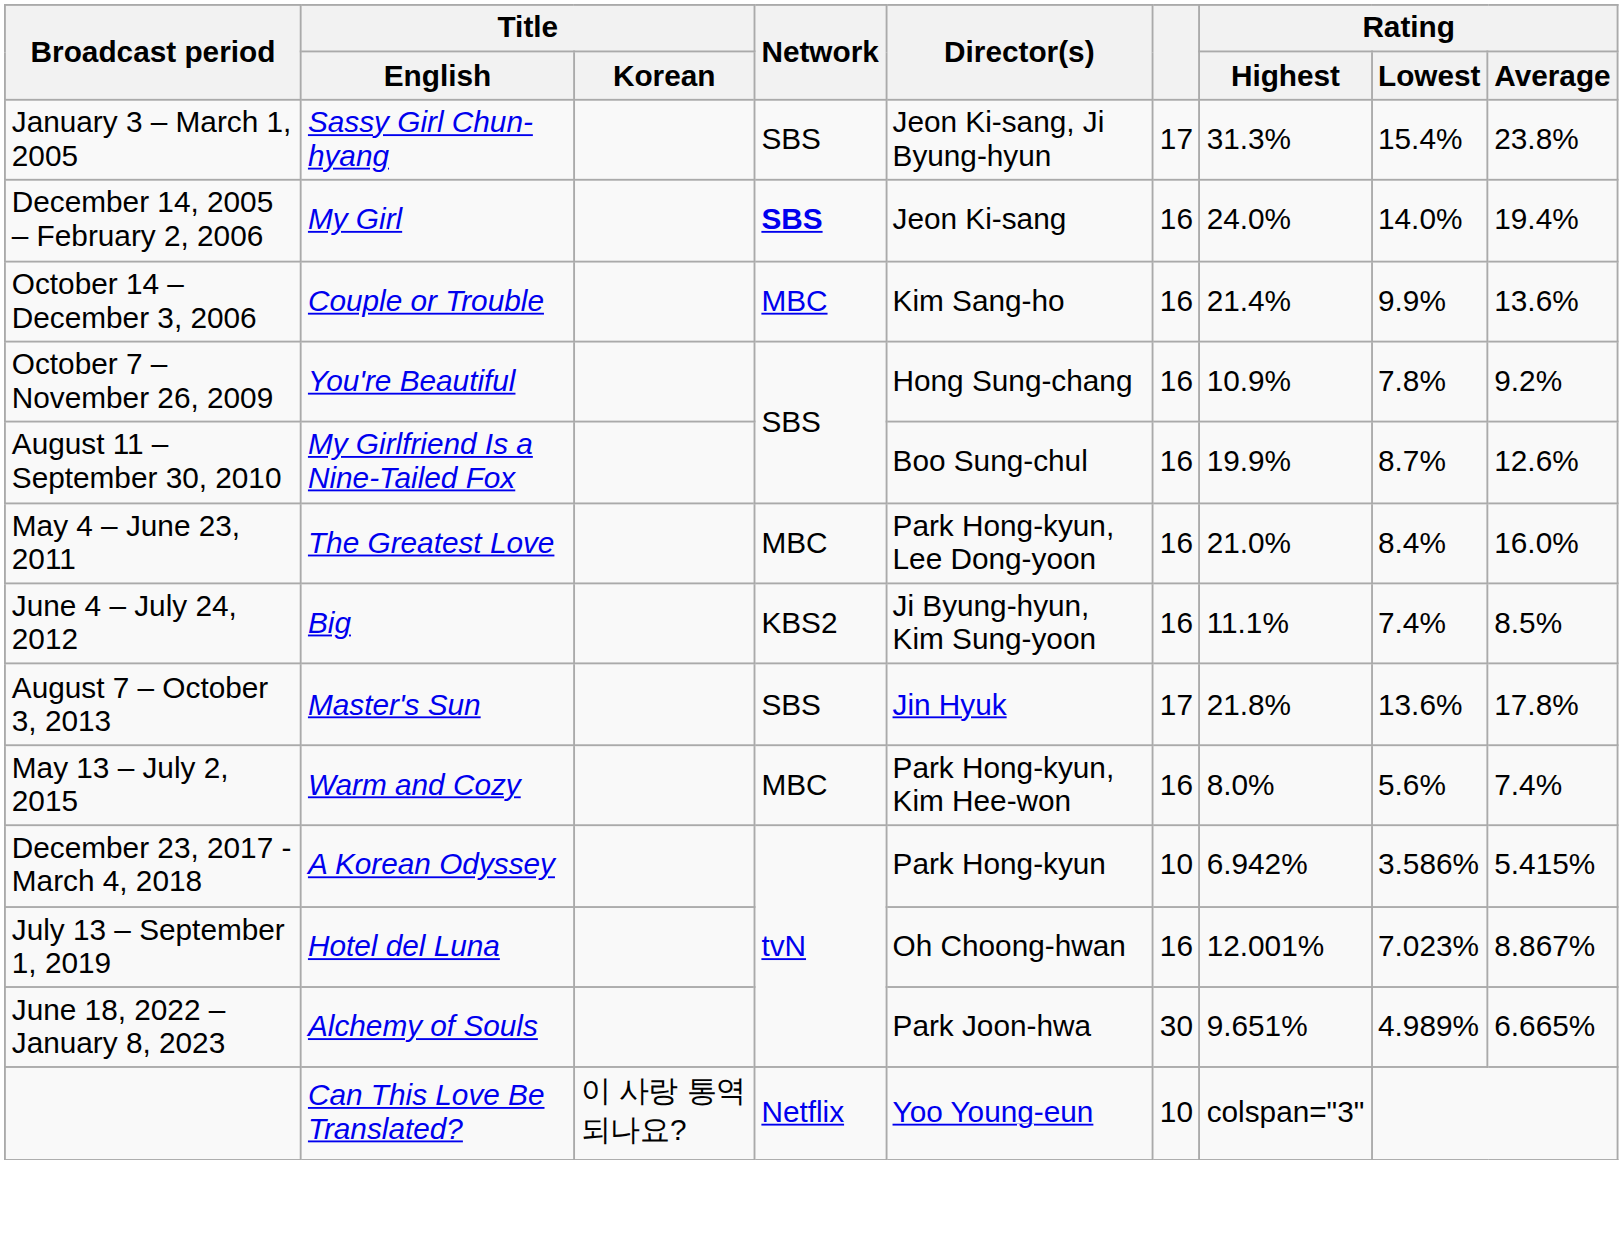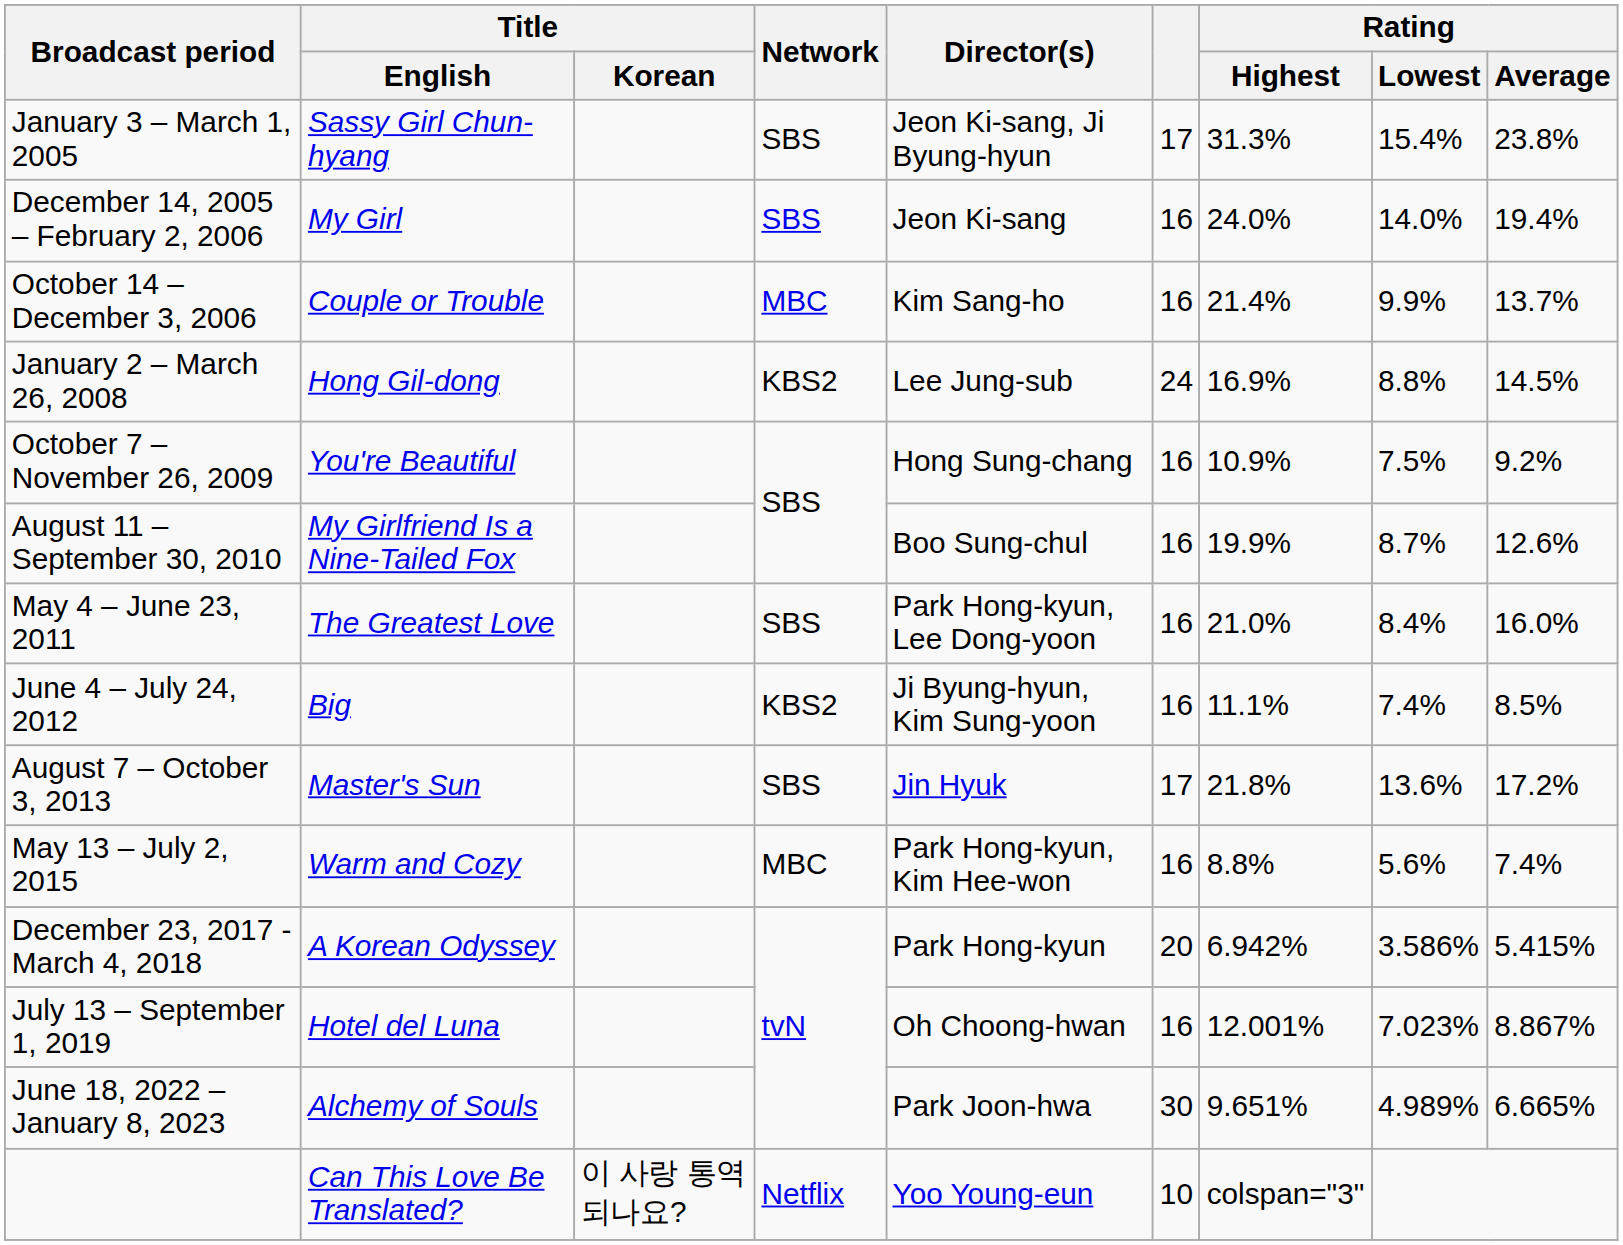(792, 219) bold -> (791, 219) normal
(1536, 300) 13.6% -> (1536, 300) 13.7%
+ row: (135, 381)
(1412, 381) 7.8% -> (1412, 461) 7.5%
(794, 542) MBC -> (791, 623) SBS
(1536, 703) 17.8% -> (1536, 784) 17.2%
(1241, 784) 8.0% -> (1241, 865) 8.8%
(1176, 865) 10 -> (1176, 946) 20
